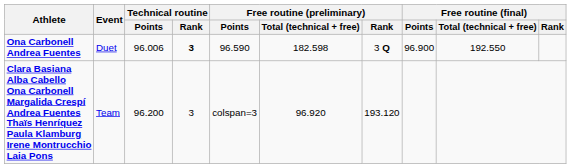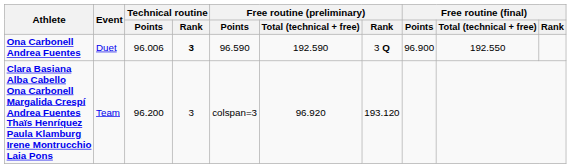(311, 48) 182.598 -> (311, 48) 192.590
